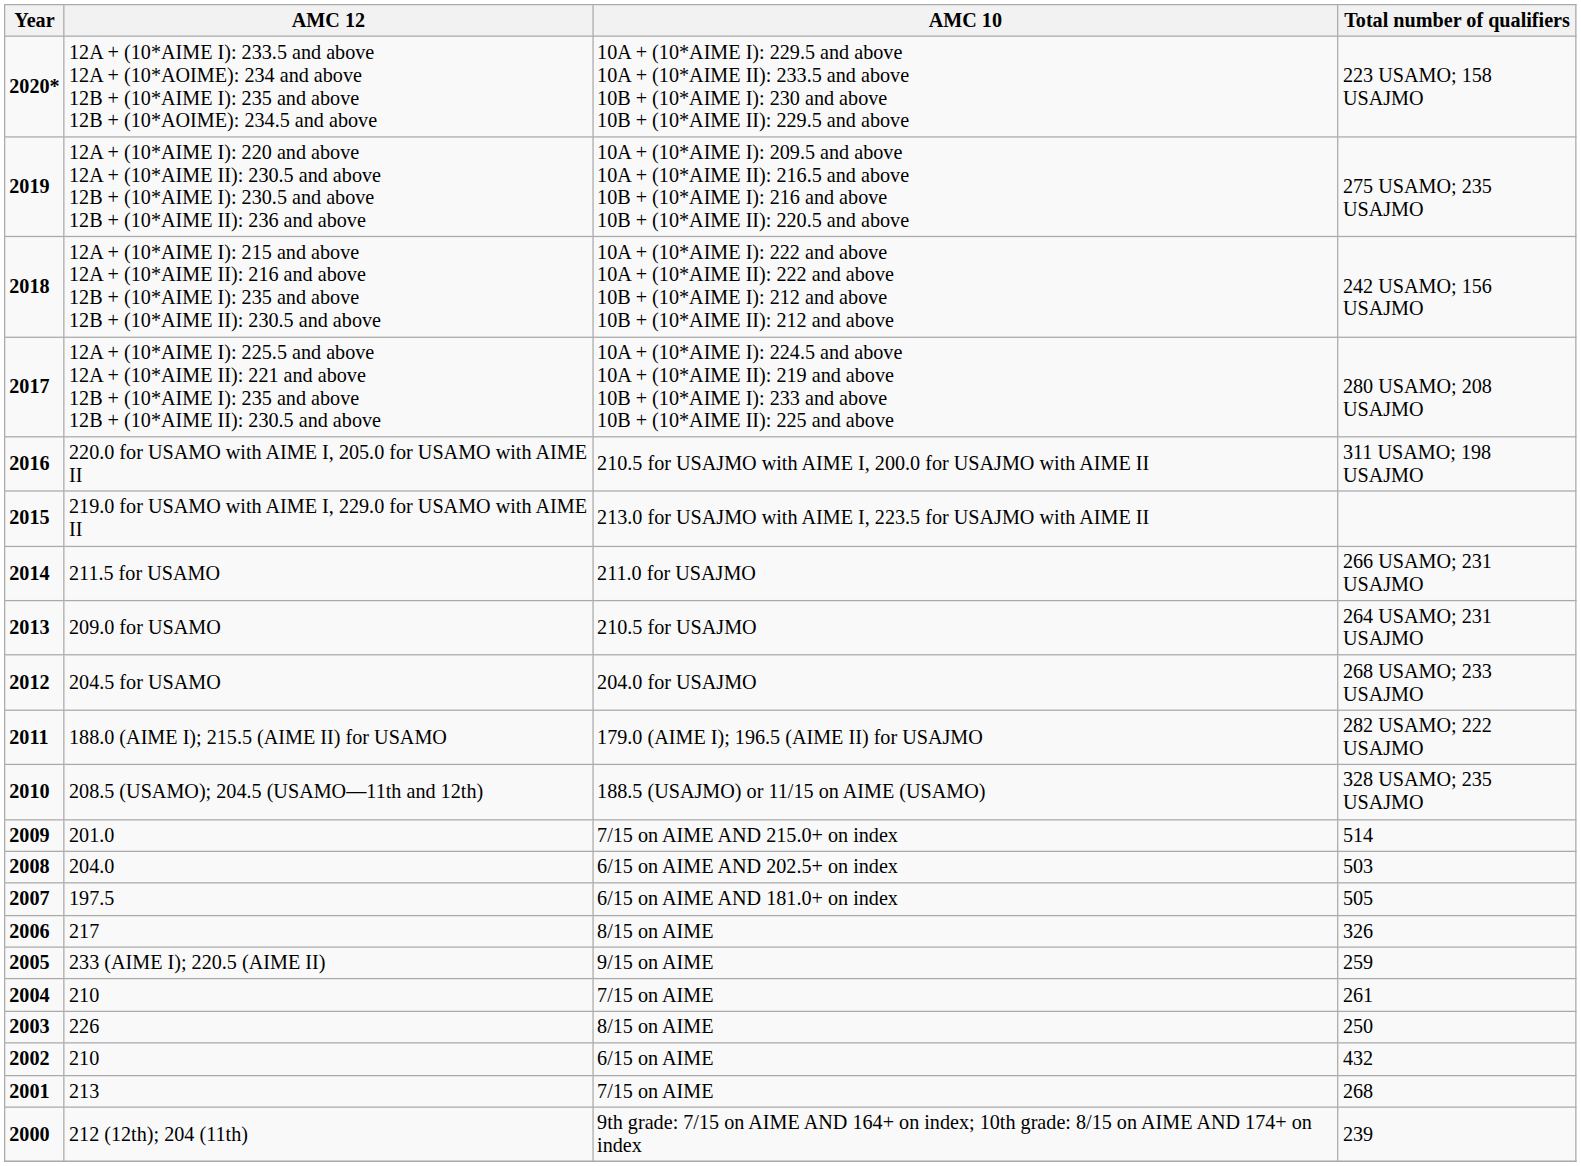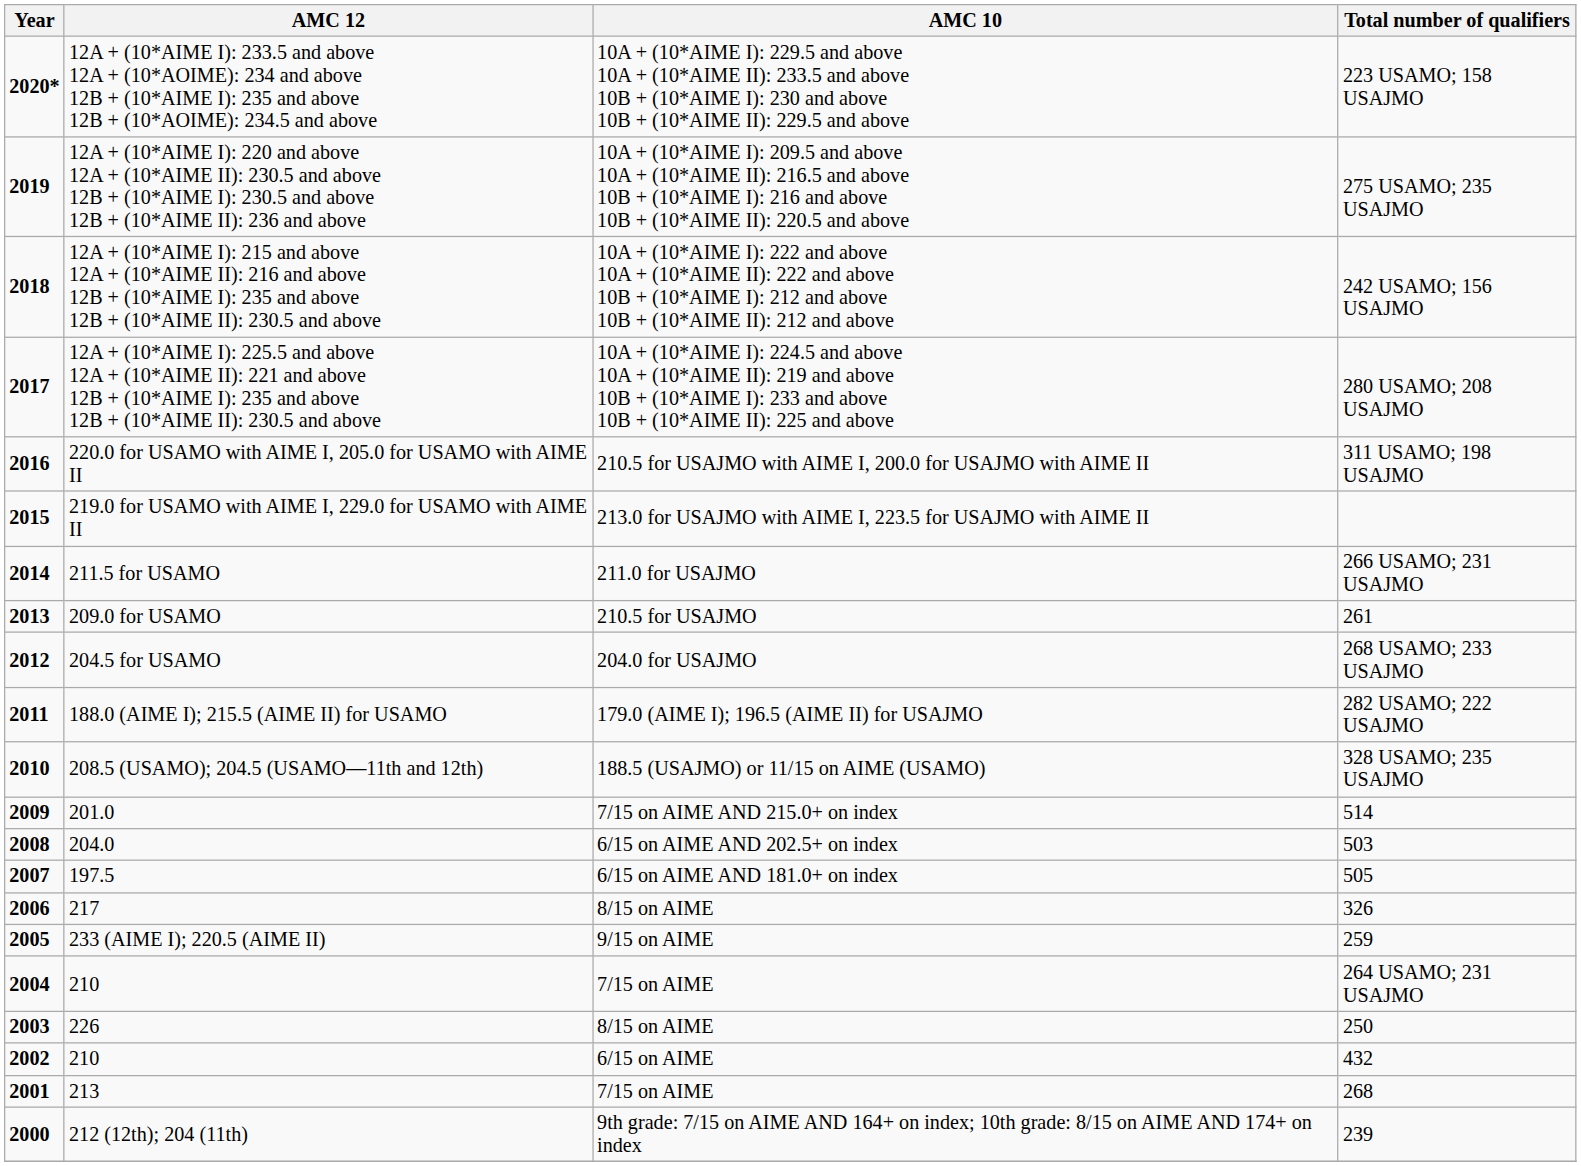(1417, 627) 264 USAMO; 231 USAJMO -> (1358, 616) 261
(1358, 994) 261 -> (1417, 983) 264 USAMO; 231 USAJMO
